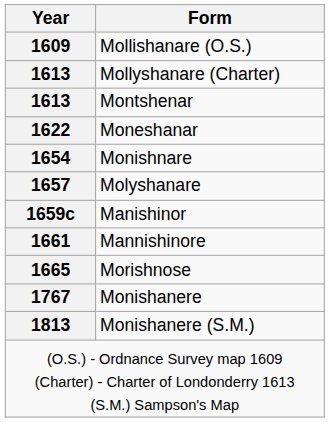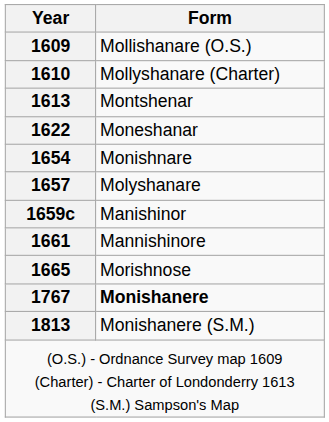(51, 74) 1613 -> (51, 74) 1610
(151, 297) normal -> (154, 297) bold
